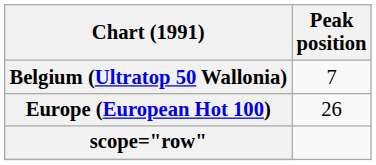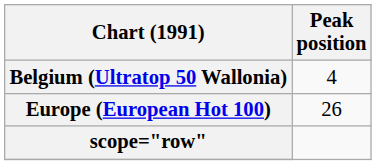(332, 76) 7 -> (332, 76) 4
